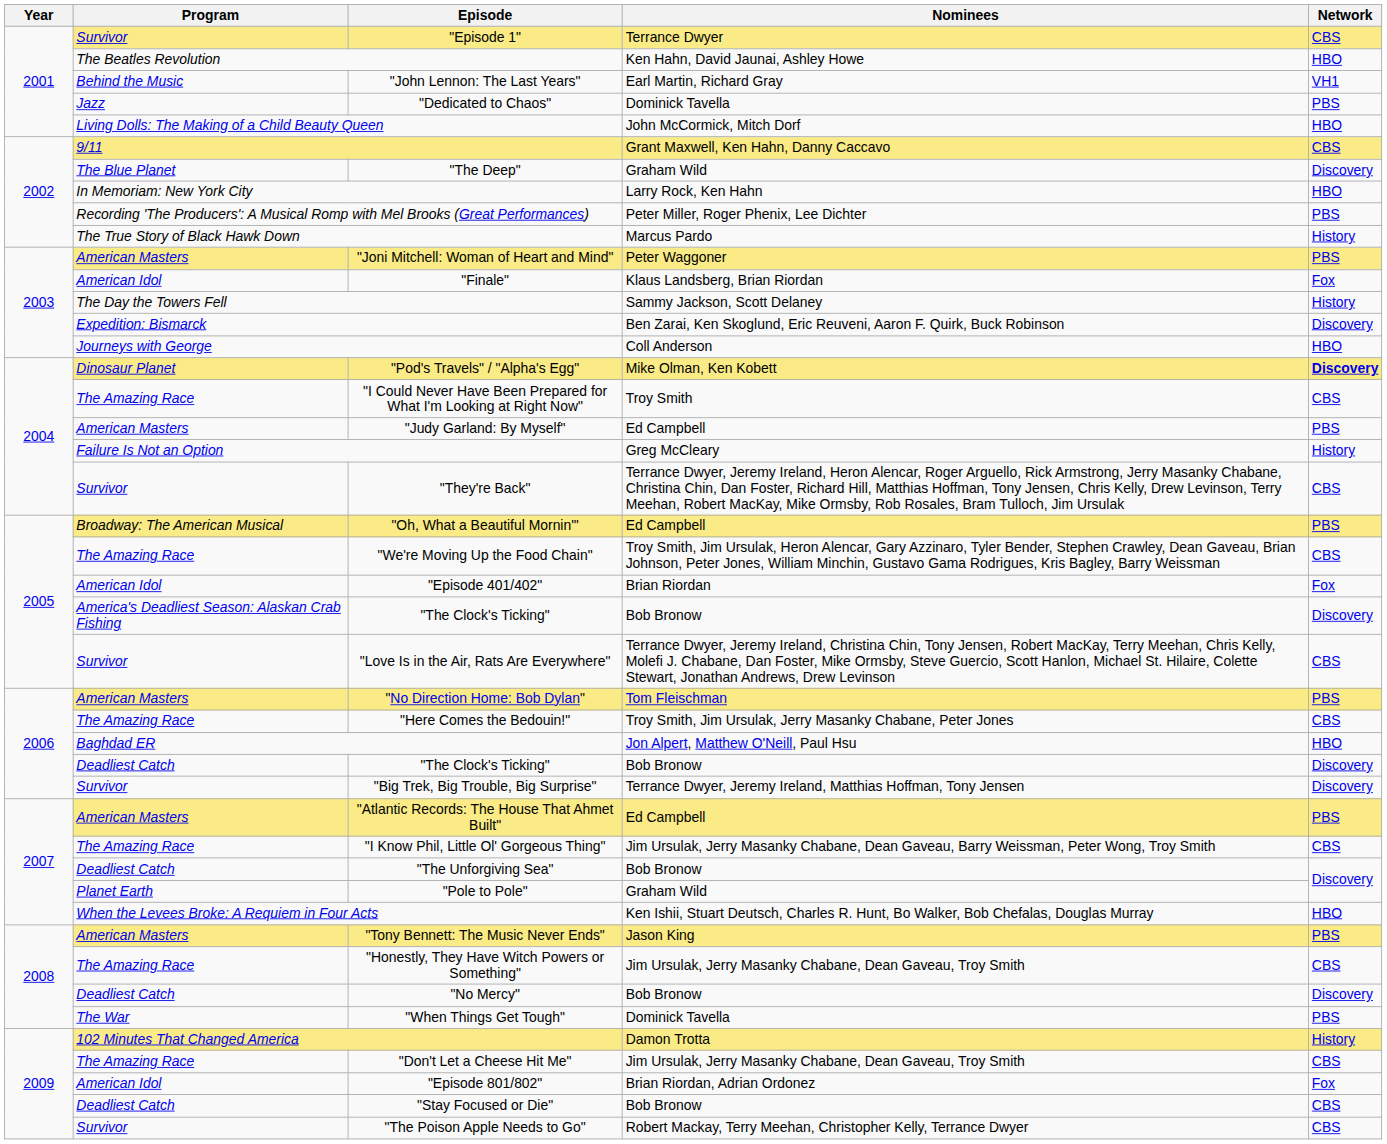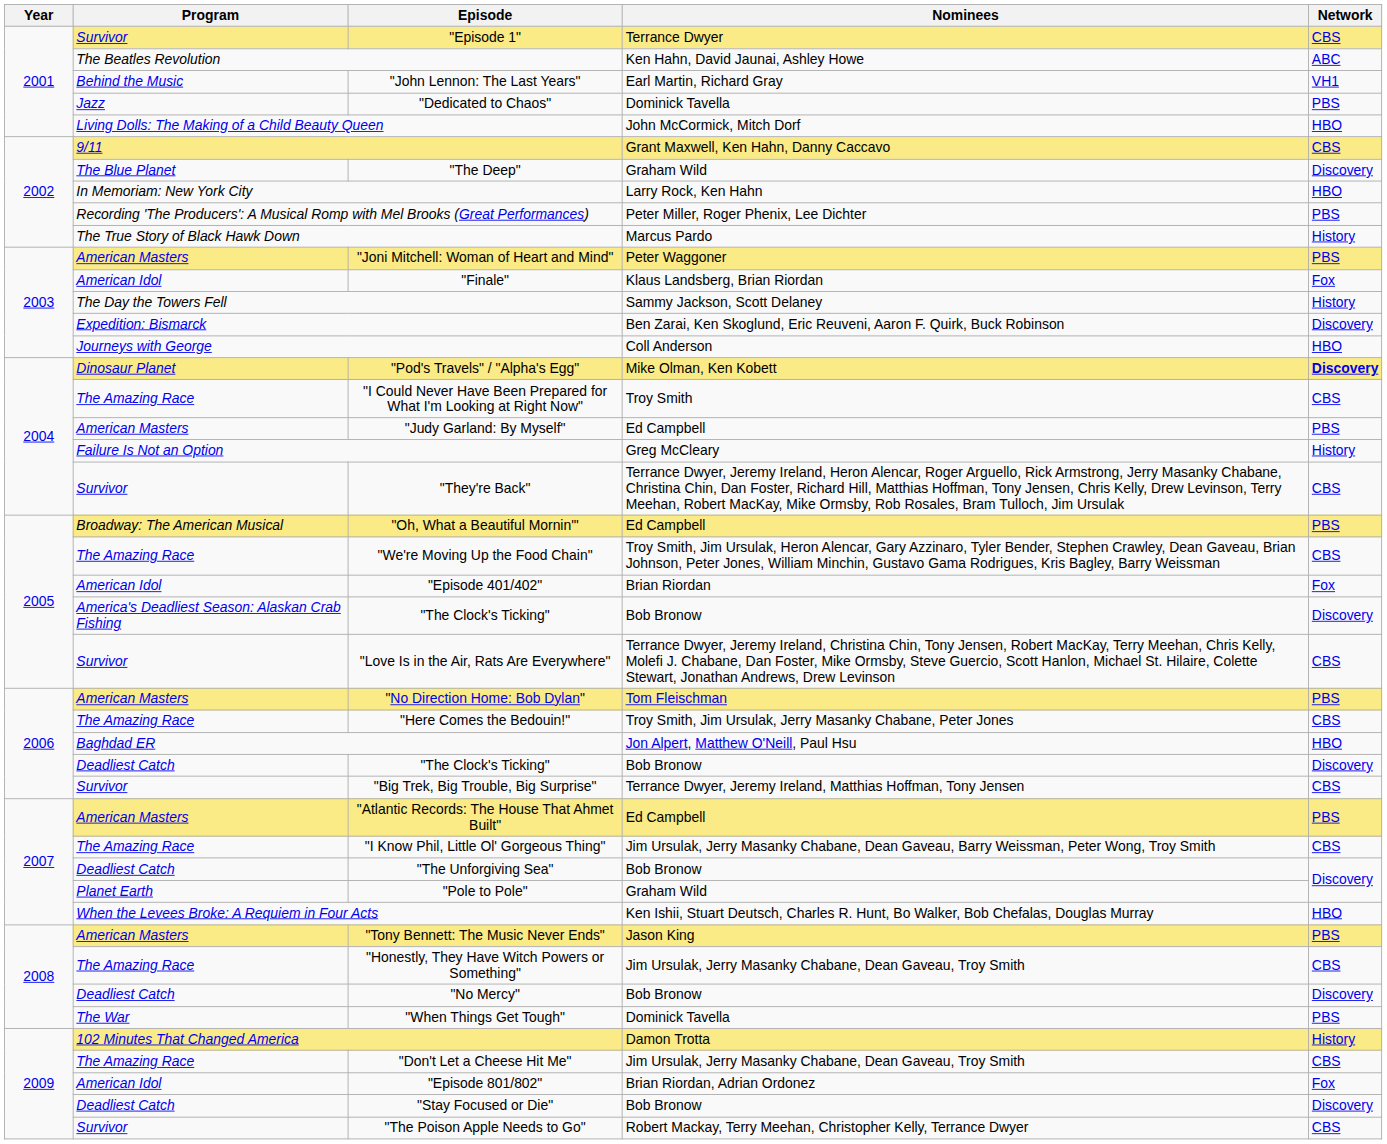(1327, 59) HBO -> (1326, 59) ABC
(1342, 787) Discovery -> (1326, 787) CBS
(1326, 1105) CBS -> (1342, 1105) Discovery
